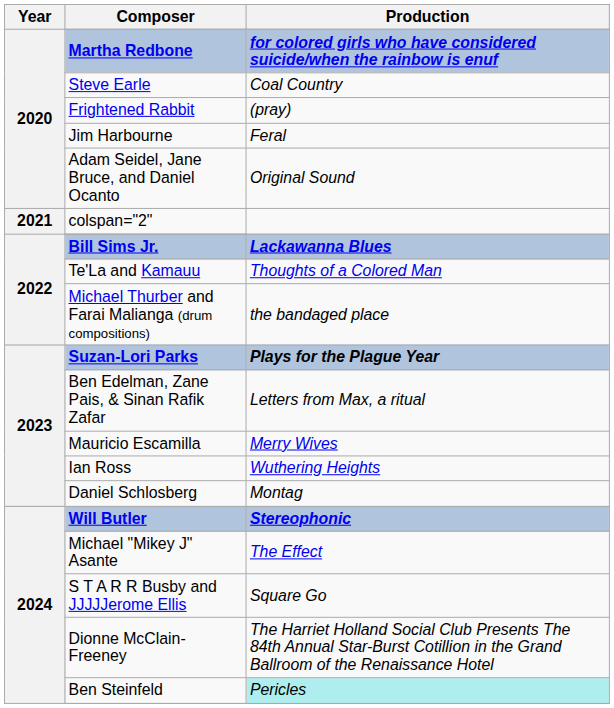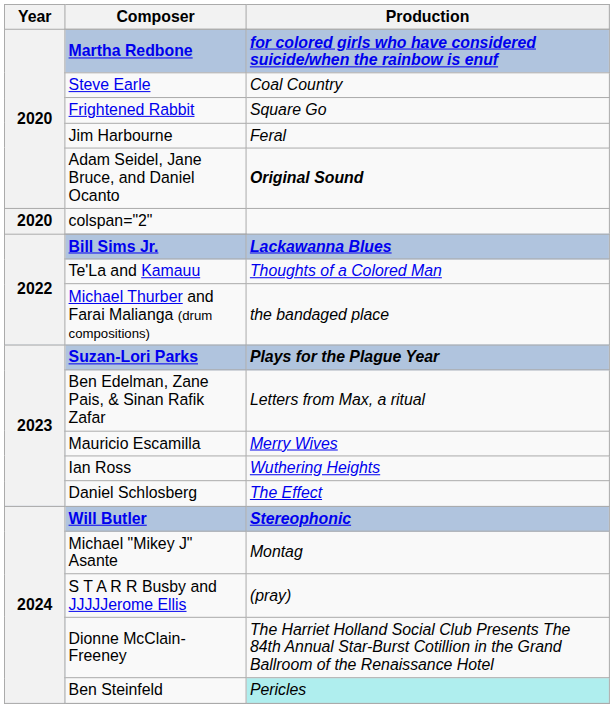(271, 110) (pray) -> (288, 110) Square Go
(302, 178) normal -> (307, 178) bold
(35, 221) 2021 -> (35, 221) 2020
(276, 493) Montag -> (286, 493) The Effect
(286, 552) The Effect -> (276, 552) Montag
(288, 595) Square Go -> (271, 595) (pray)
